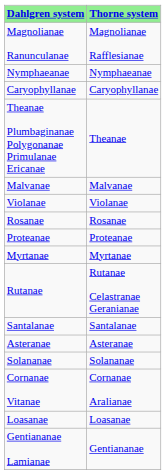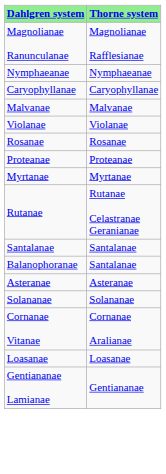- row: (40, 138)
+ row: (42, 265)
